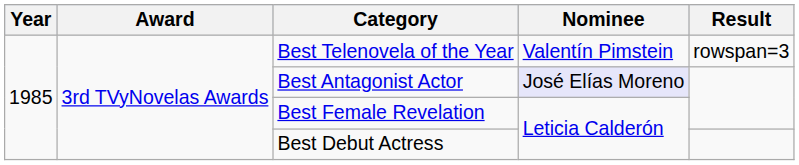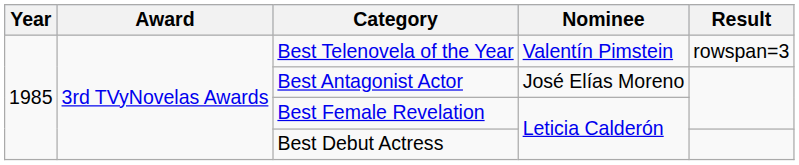(603, 81) lavender background -> (603, 81) no background
